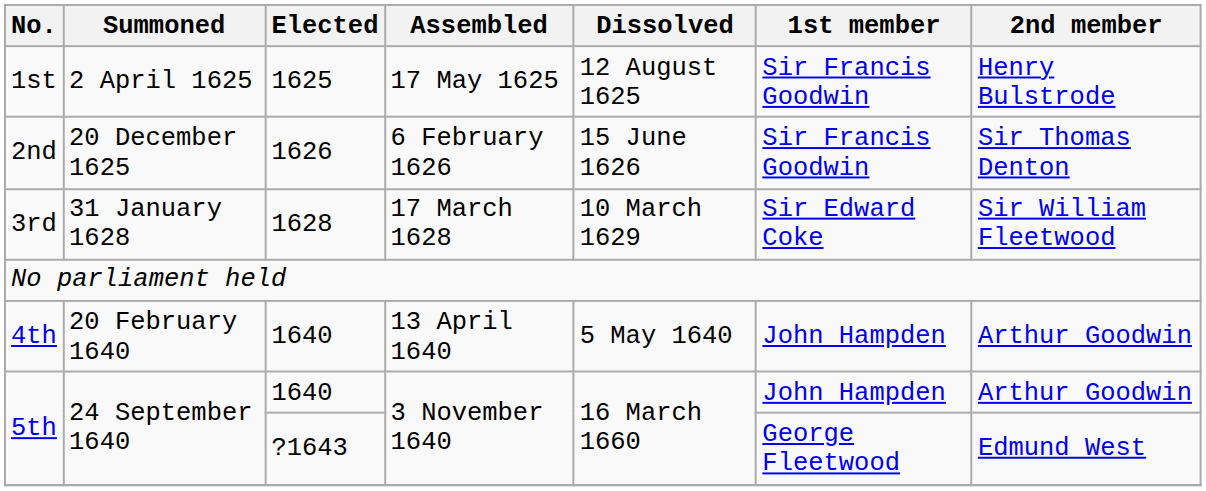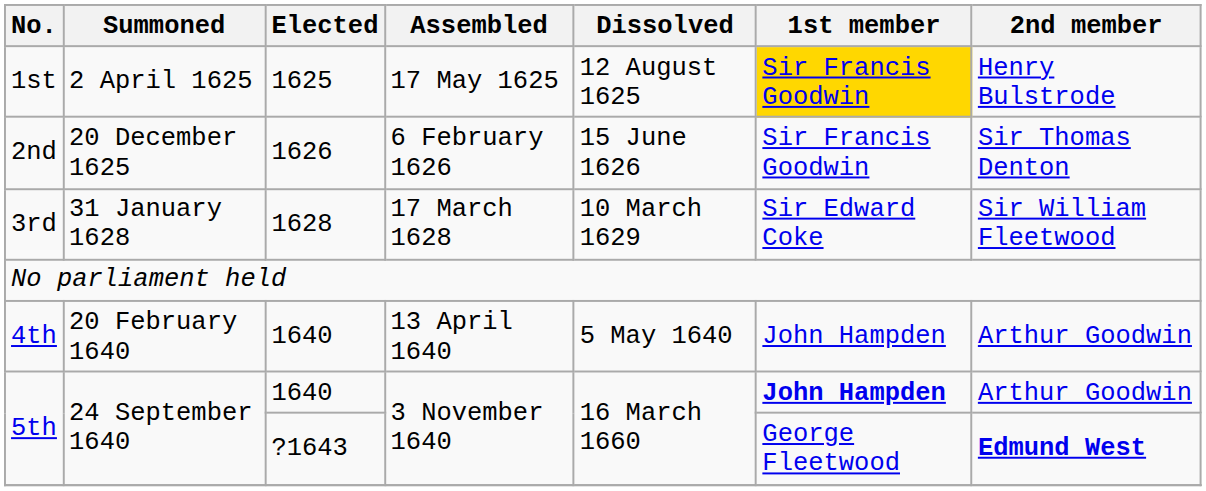(846, 82) no background -> (846, 82) gold background
(854, 393) normal -> (854, 393) bold
(1062, 449) normal -> (1062, 449) bold
